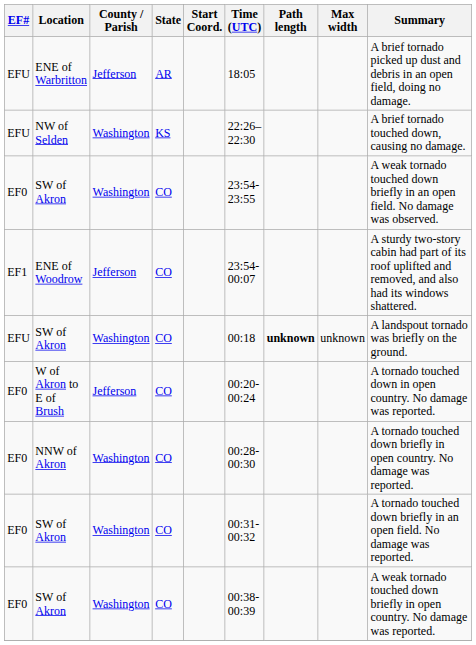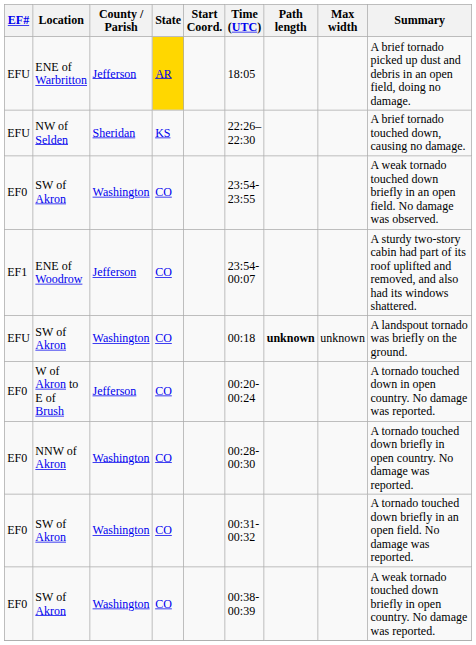(163, 73) no background -> (163, 73) gold background
(121, 133) Washington -> (114, 133) Sheridan
